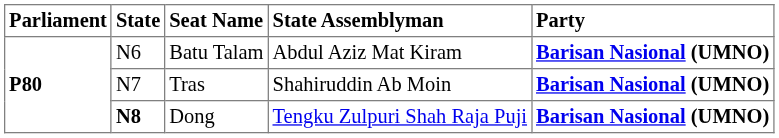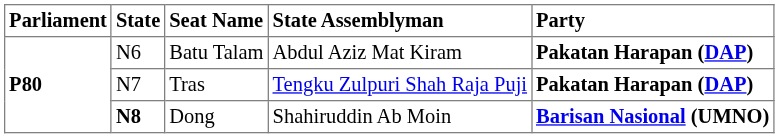(653, 52) Barisan Nasional (UMNO) -> (645, 52) Pakatan Harapan (DAP)
(362, 84) Shahiruddin Ab Moin -> (400, 84) Tengku Zulpuri Shah Raja Puji
(653, 84) Barisan Nasional (UMNO) -> (645, 84) Pakatan Harapan (DAP)
(400, 116) Tengku Zulpuri Shah Raja Puji -> (362, 116) Shahiruddin Ab Moin
